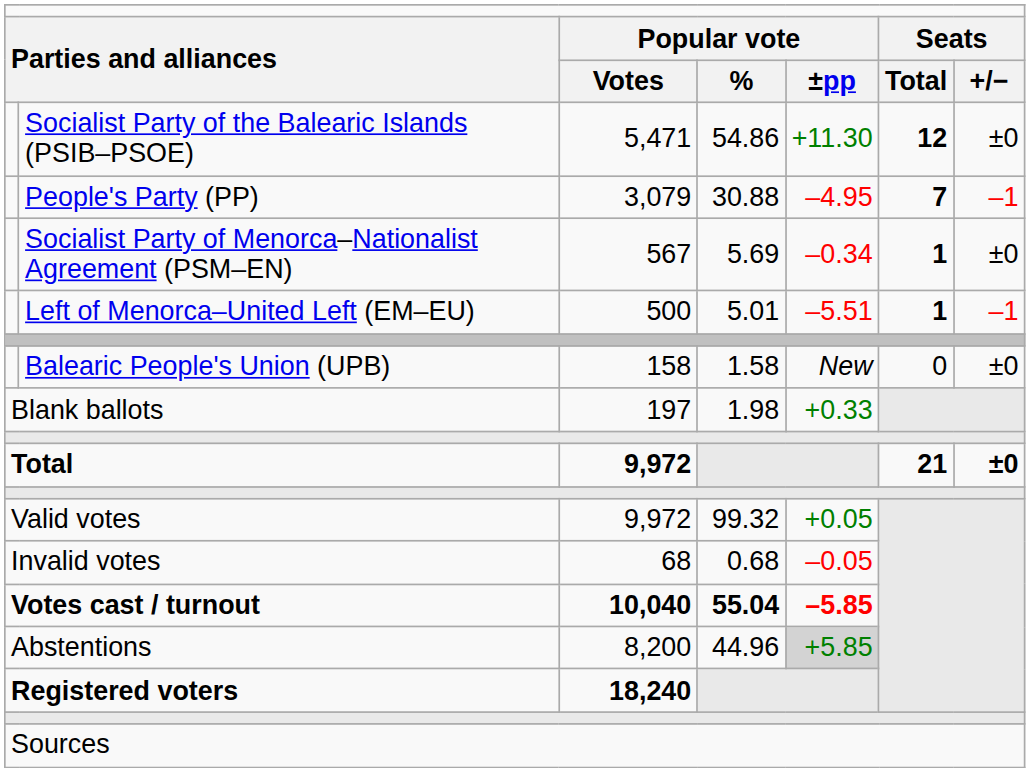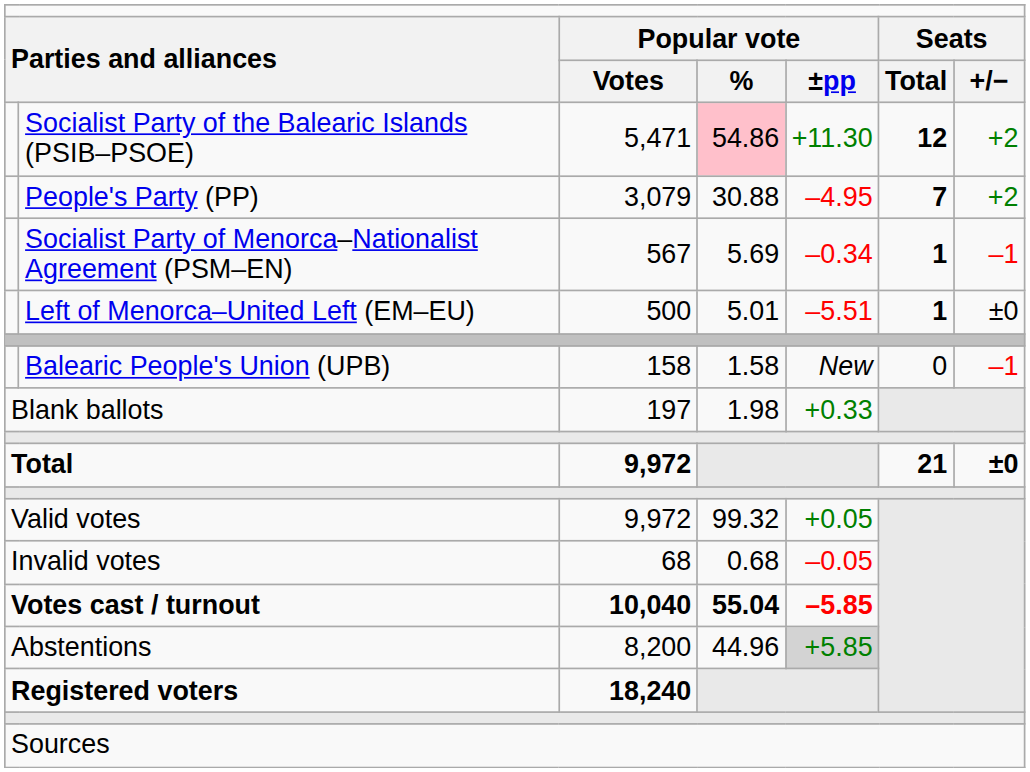(746, 138) no background -> (746, 138) pink background
(1004, 138) ±0 -> (1003, 138) +2
(1003, 196) –1 -> (1003, 196) +2
(1004, 254) ±0 -> (1003, 254) –1
(1003, 311) –1 -> (1004, 311) ±0
(1004, 366) ±0 -> (1003, 366) –1
